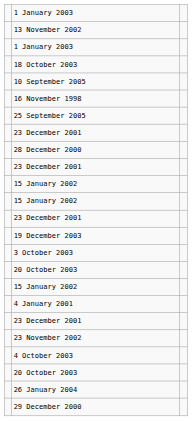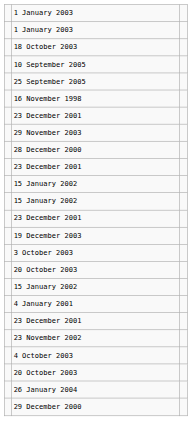- row: (8, 30)
rows swapped: (8, 116) <-> (8, 99)
+ row: (8, 133)
